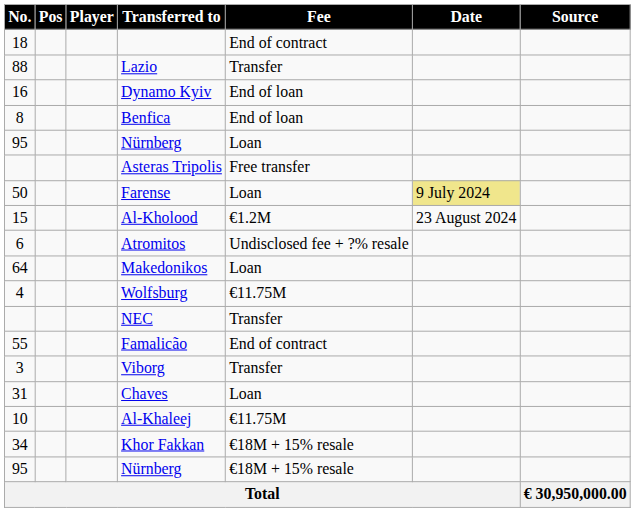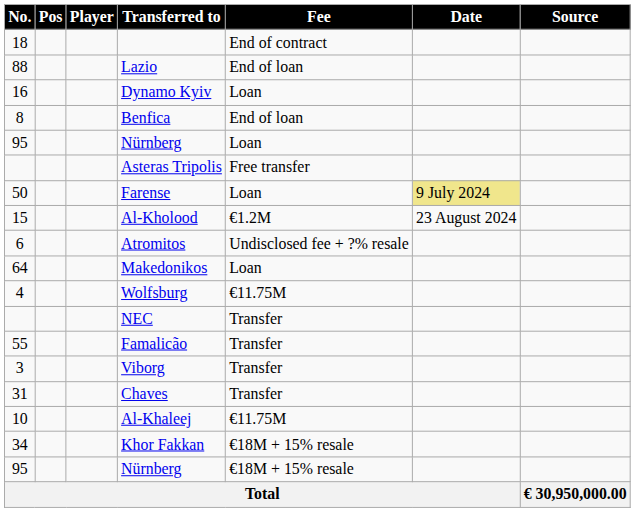(256, 67) Transfer -> (266, 67) End of loan
(266, 92) End of loan -> (245, 92) Loan
(278, 343) End of contract -> (256, 343) Transfer
(245, 393) Loan -> (256, 393) Transfer
